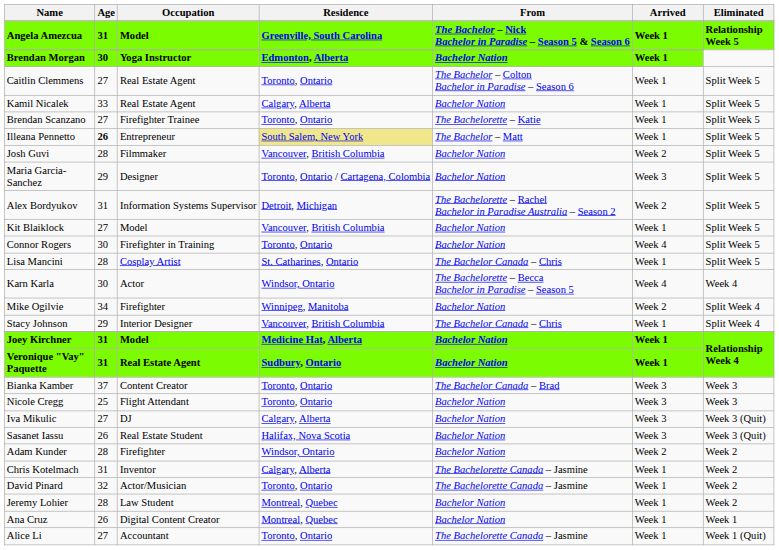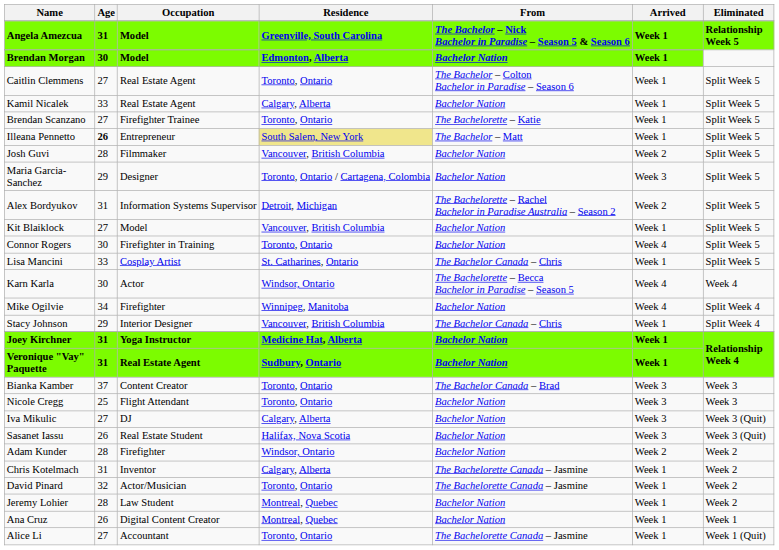(156, 58) Yoga Instructor -> (134, 58) Model
(103, 261) 28 -> (103, 261) 33
(651, 306) Week 2 -> (651, 306) Week 4
(134, 340) Model -> (156, 340) Yoga Instructor
